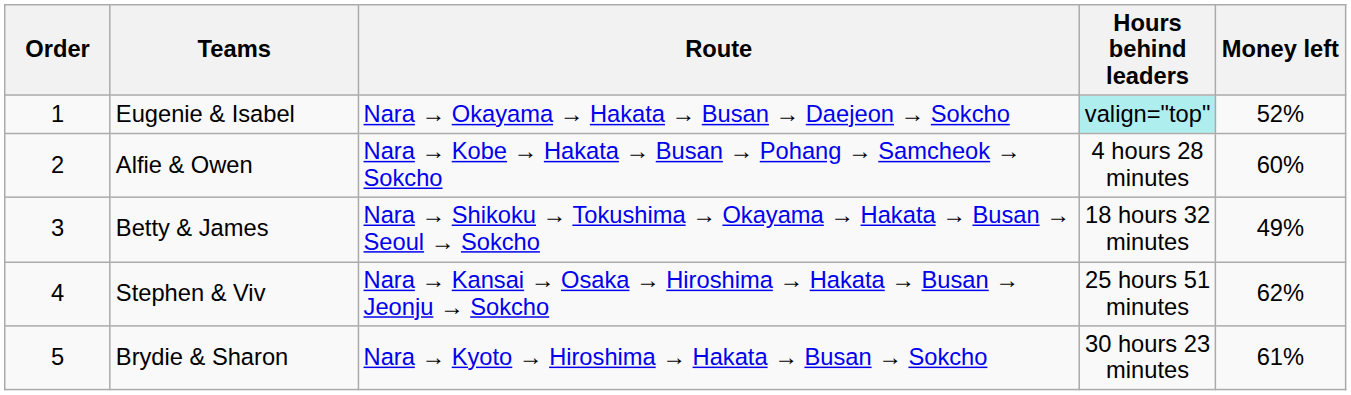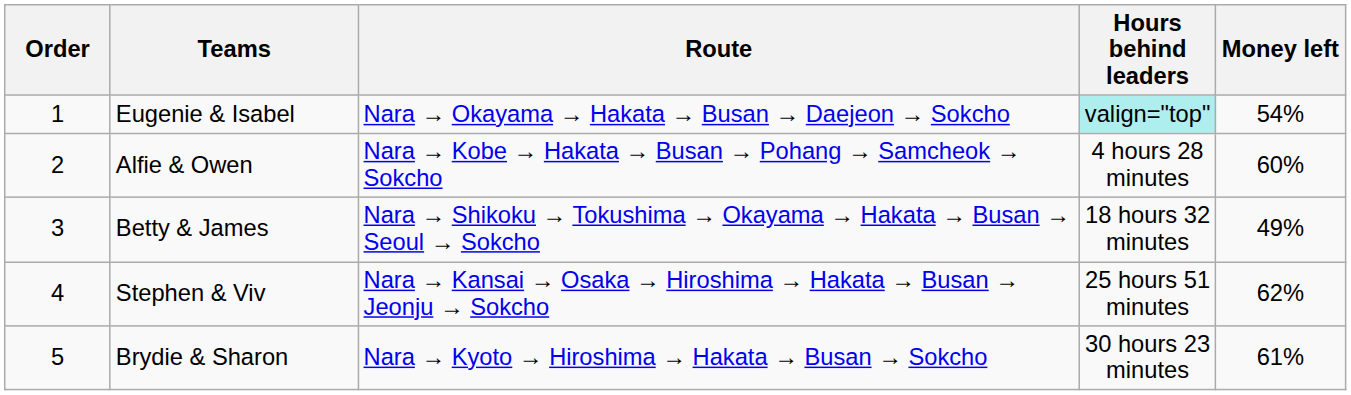(1280, 114) 52% -> (1280, 114) 54%
